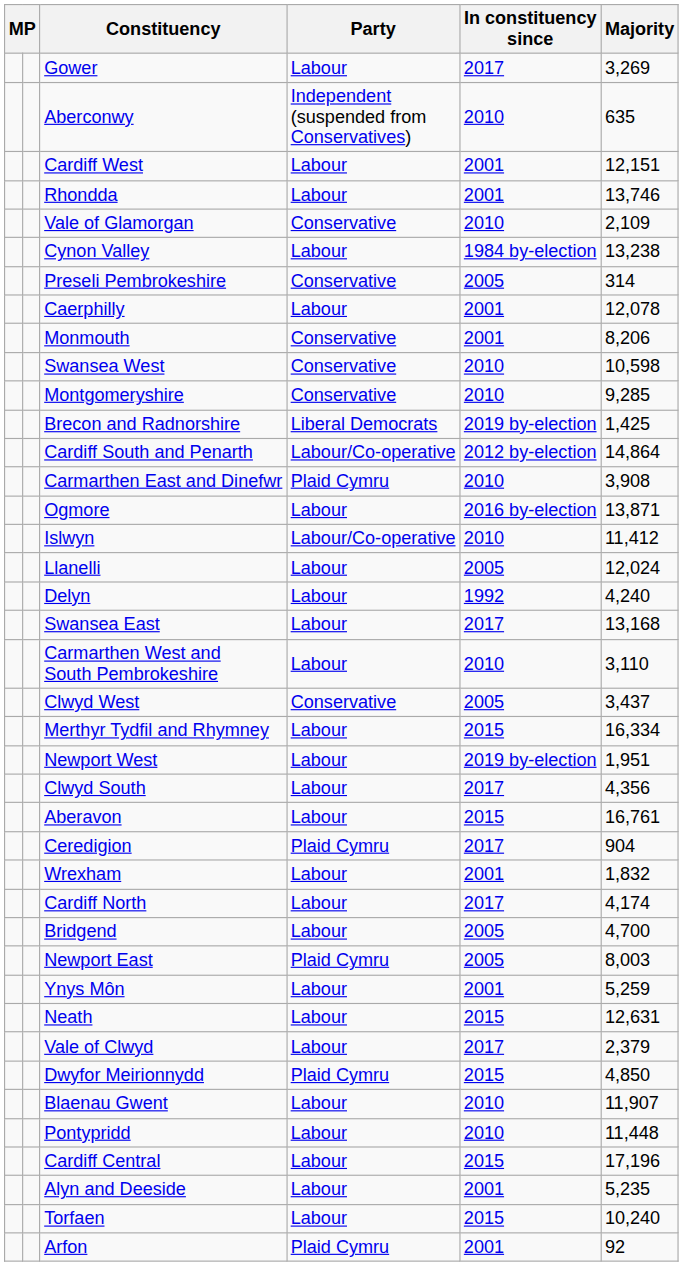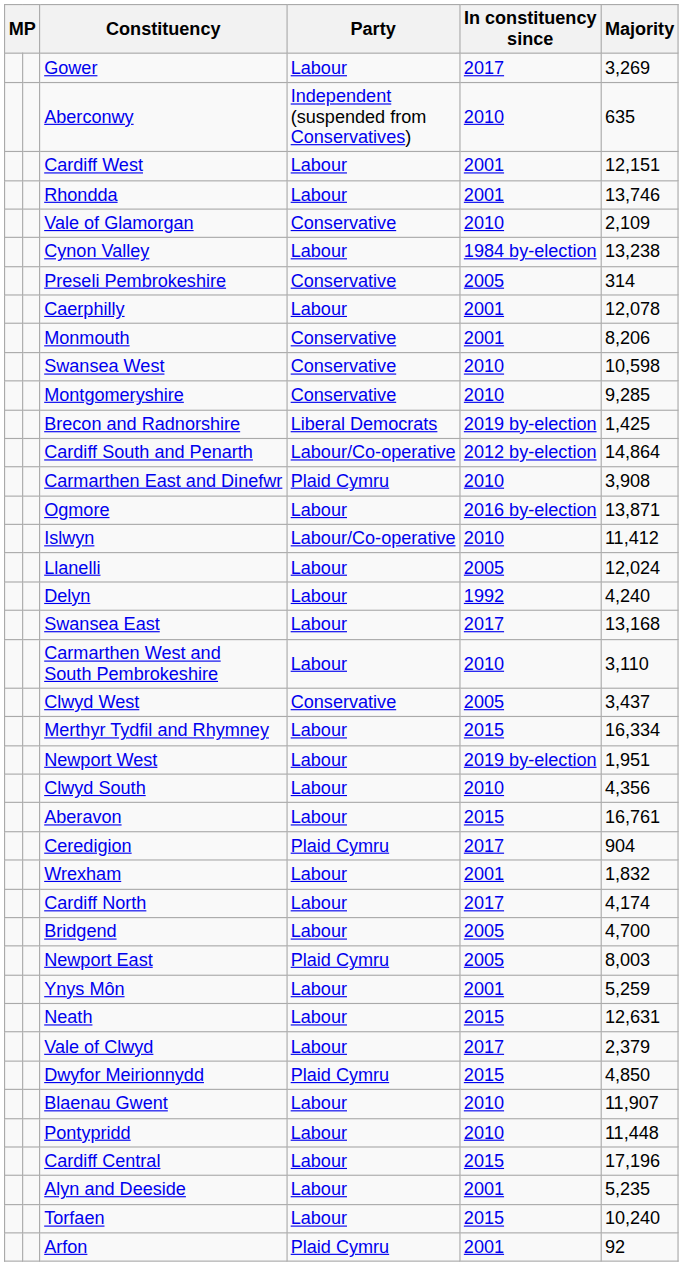(484, 788) 2017 -> (484, 788) 2010
